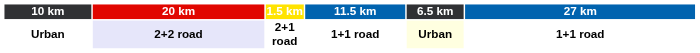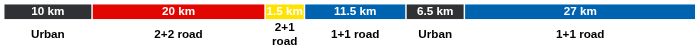(179, 34) lavender background -> (179, 34) no background
(435, 34) lightyellow background -> (435, 34) no background
